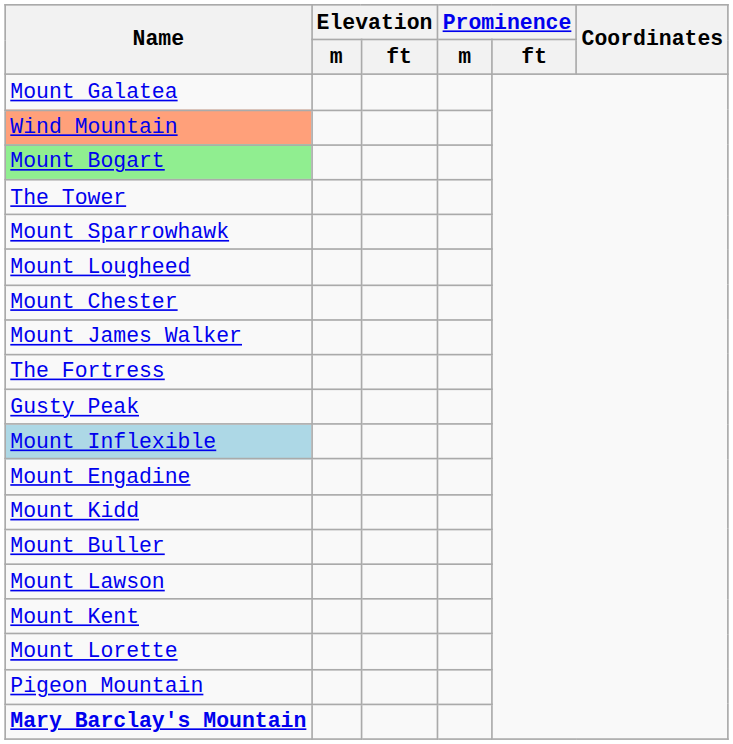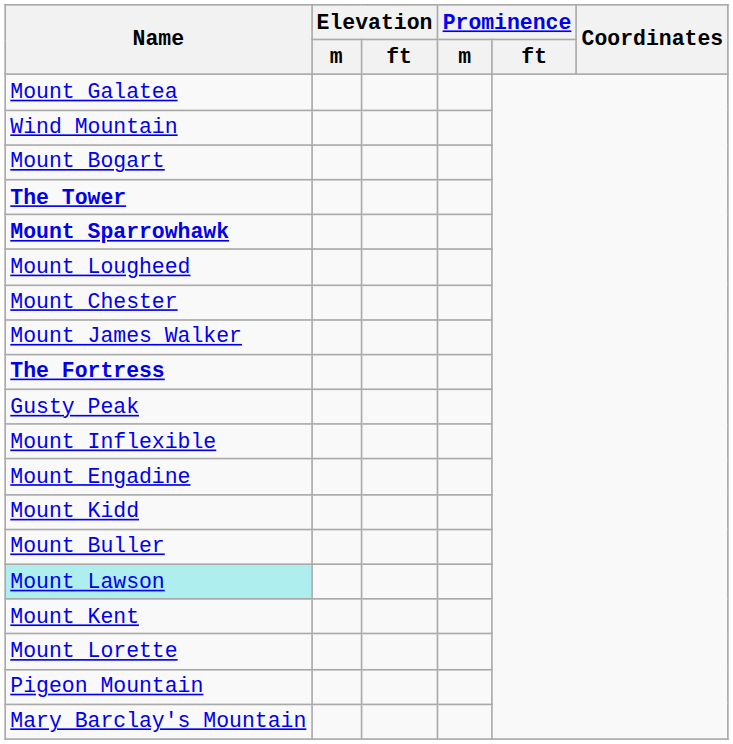(94, 127) lightsalmon background -> (94, 127) no background
(88, 162) lightgreen background -> (88, 162) no background
(68, 197) normal -> (68, 197) bold
(120, 232) normal -> (120, 232) bold
(88, 372) normal -> (88, 372) bold
(113, 442) lightblue background -> (113, 442) no background
(88, 582) no background -> (88, 582) paleturquoise background
(158, 721) bold -> (158, 721) normal
